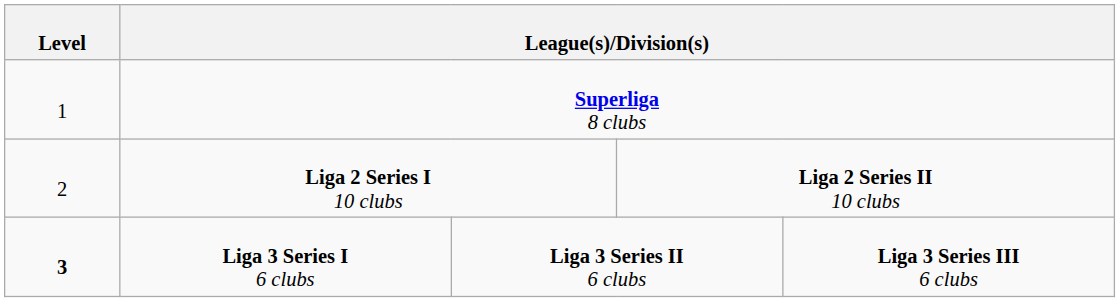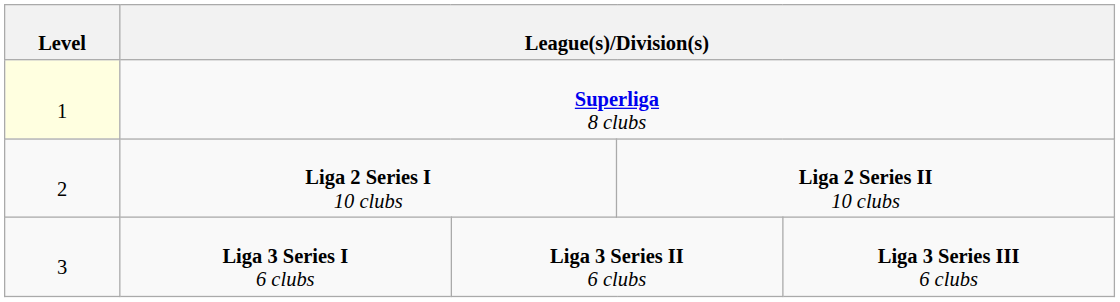(62, 110) no background -> (62, 110) lightyellow background
(62, 267) bold -> (62, 267) normal
